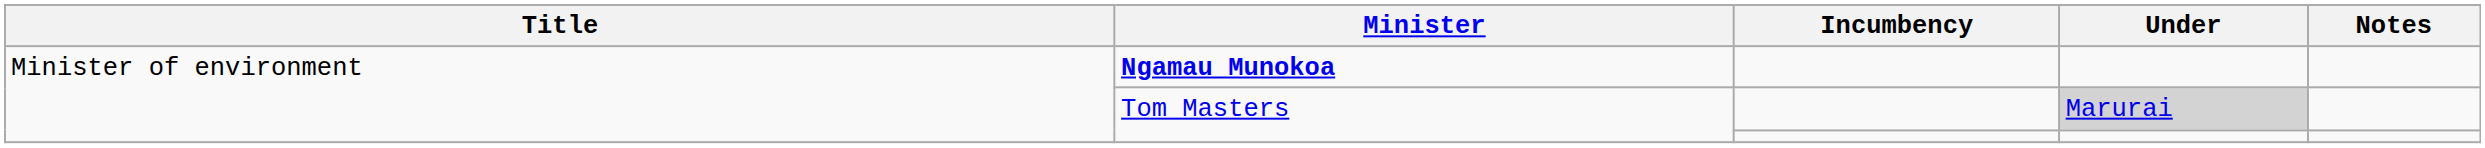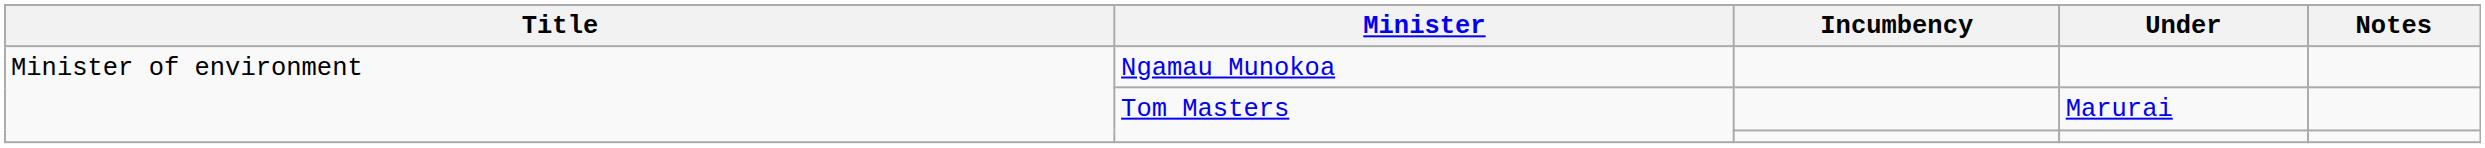(1228, 67) bold -> (1228, 67) normal
(2119, 109) lightgrey background -> (2119, 109) no background
